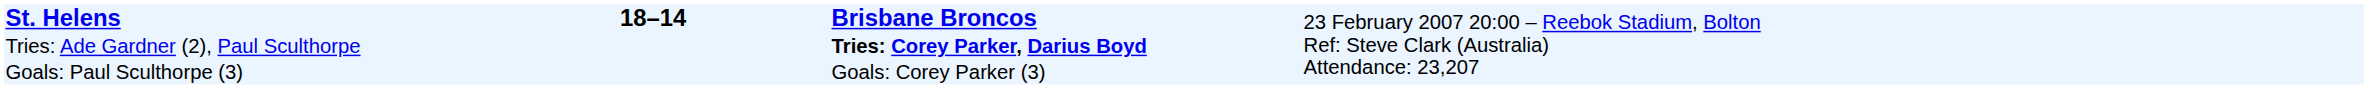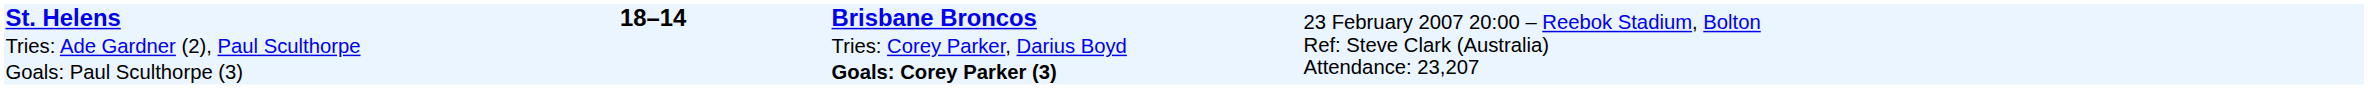(989, 46) bold -> (979, 46) normal
(938, 72) normal -> (944, 72) bold
